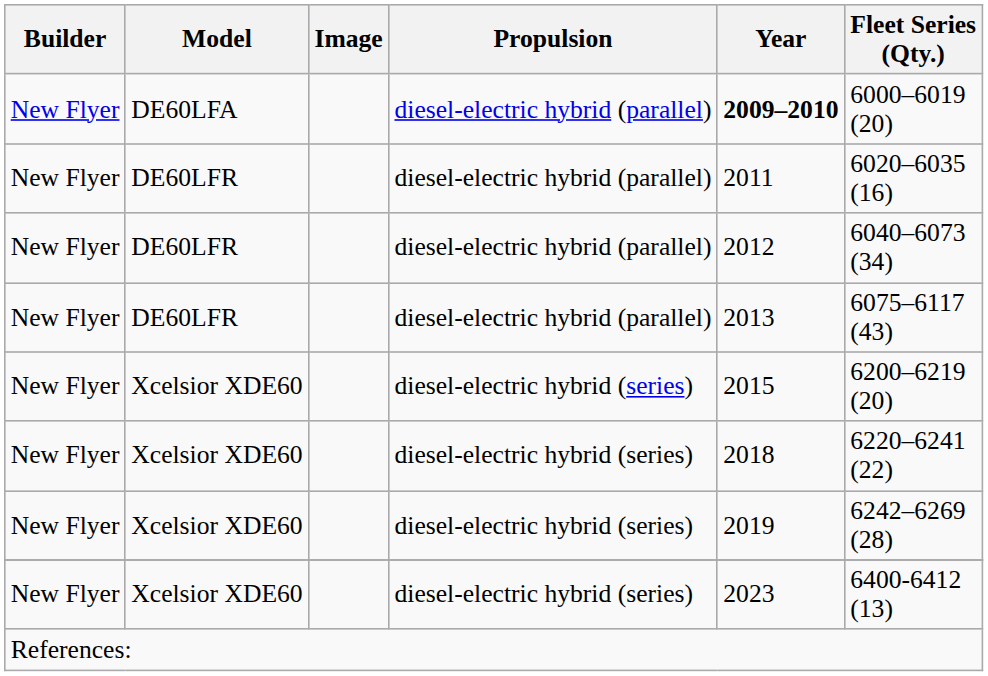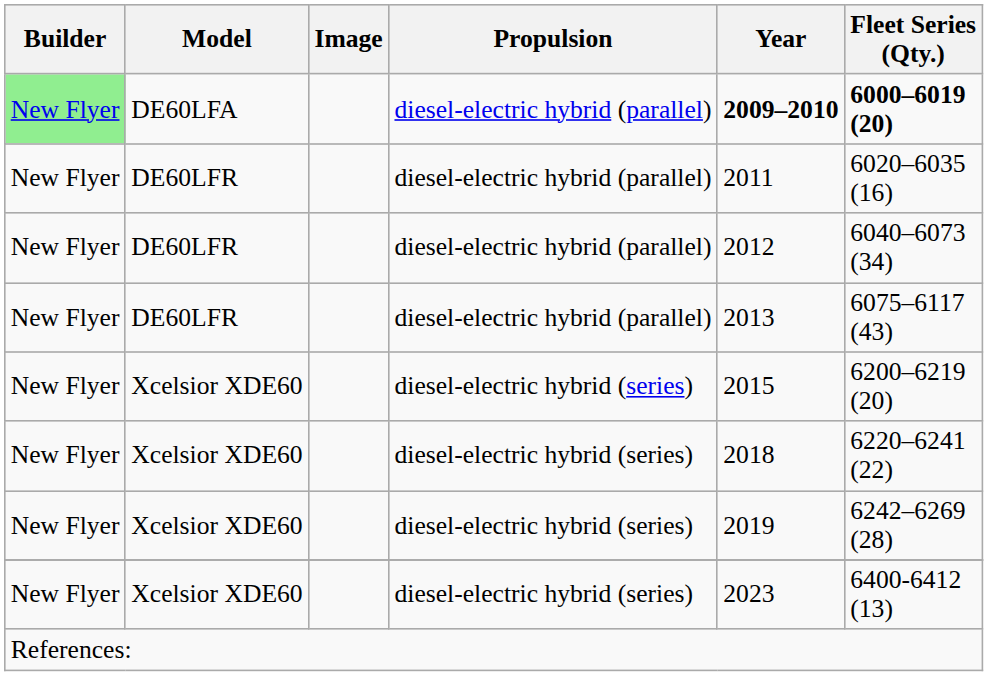(65, 108) no background -> (65, 108) lightgreen background
(908, 108) normal -> (908, 108) bold
